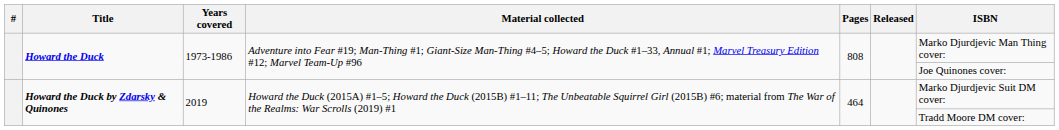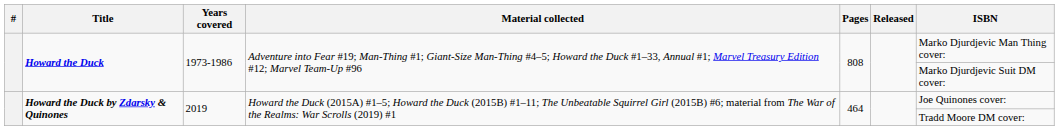(963, 71) Joe Quinones cover: -> (977, 77) Marko Djurdjevic Suit DM cover:
(977, 94) Marko Djurdjevic Suit DM cover: -> (963, 100) Joe Quinones cover:
